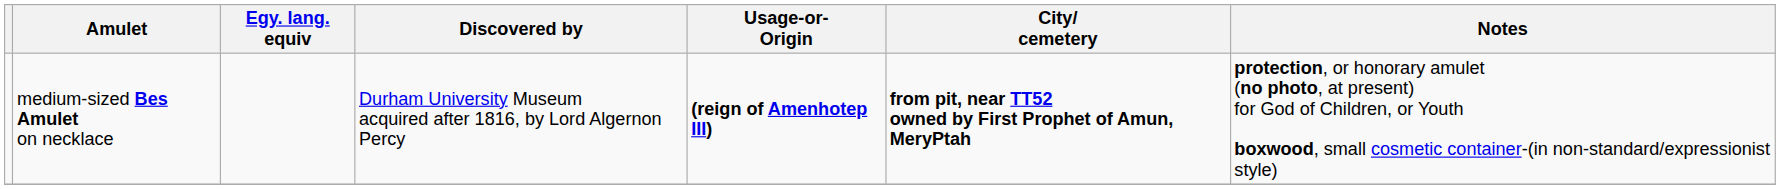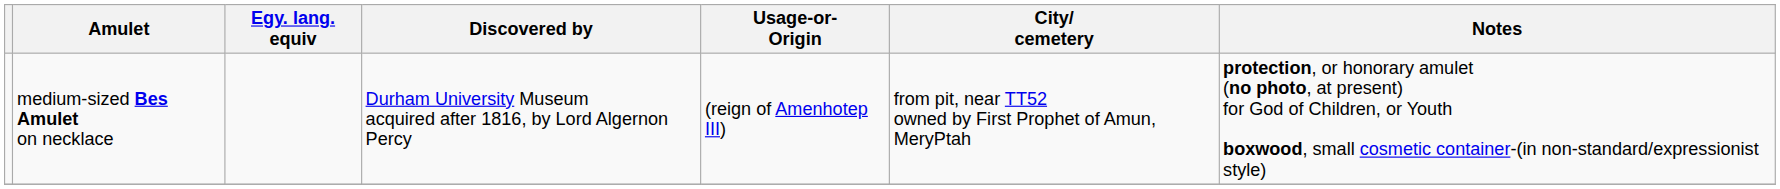(779, 118) bold -> (786, 118) normal
(1032, 118) bold -> (1025, 118) normal
